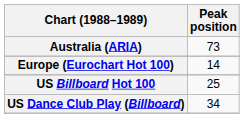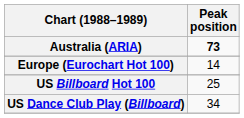(213, 46) normal -> (213, 46) bold
